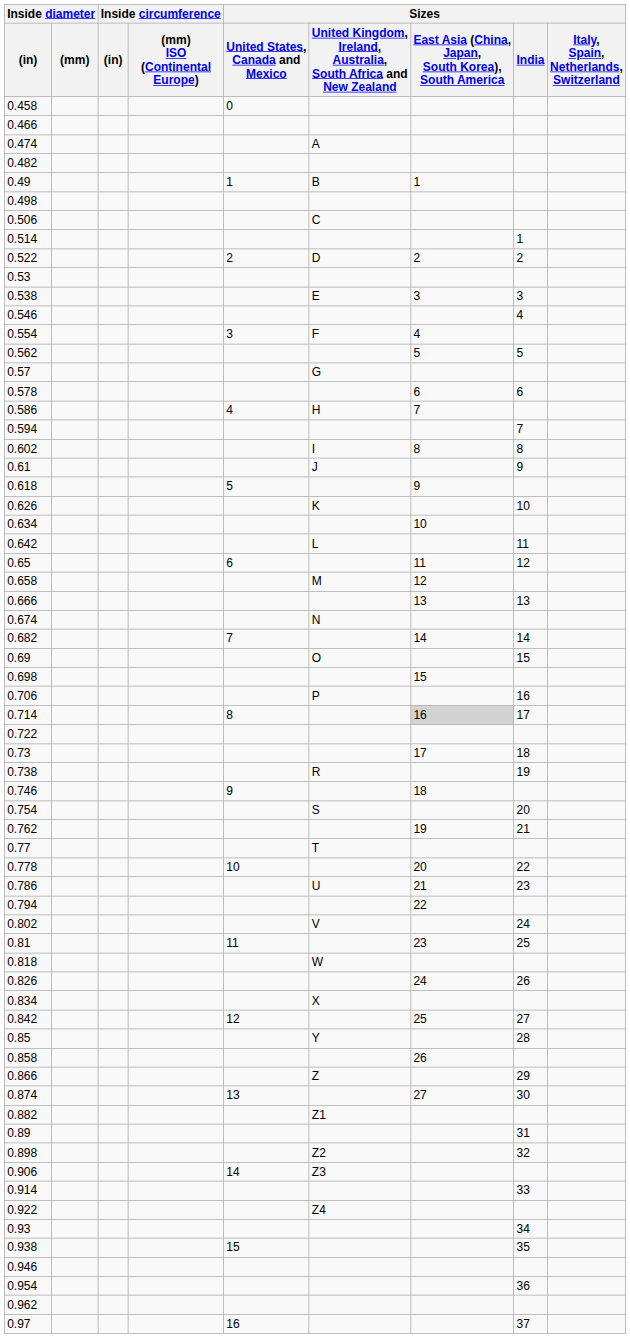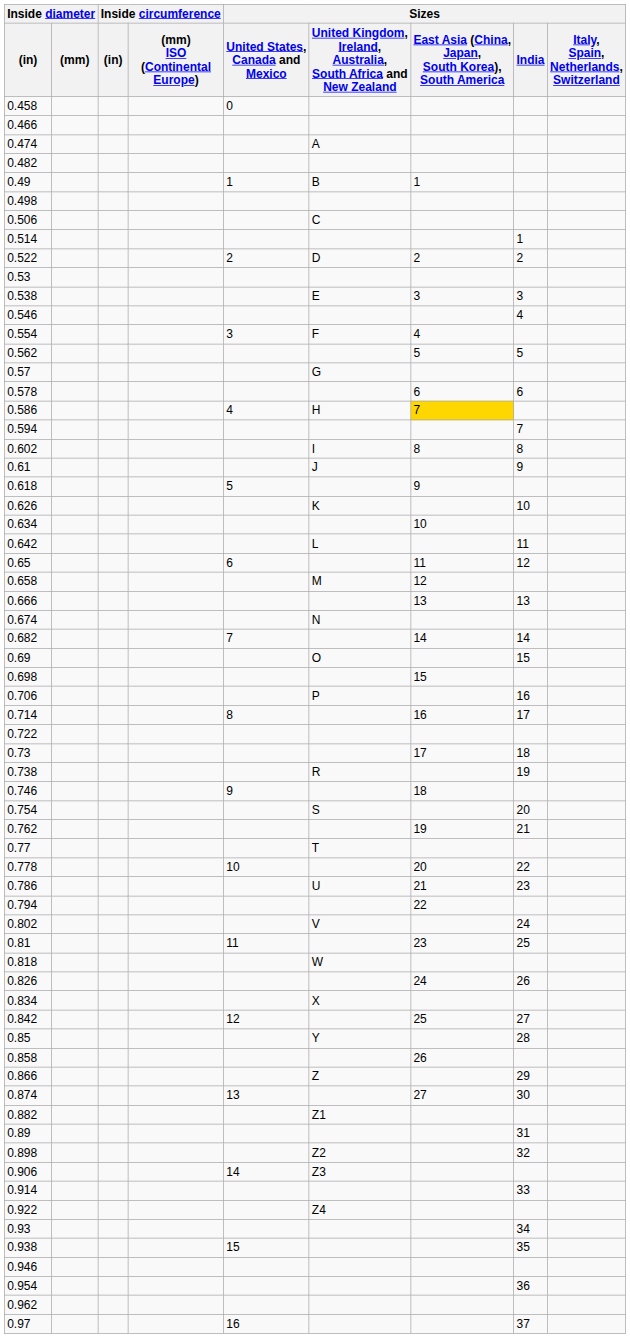(417, 410) no background -> (417, 410) gold background
(420, 715) lightgrey background -> (420, 715) no background
